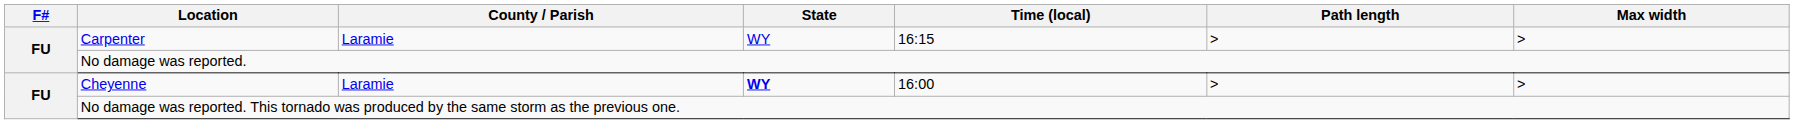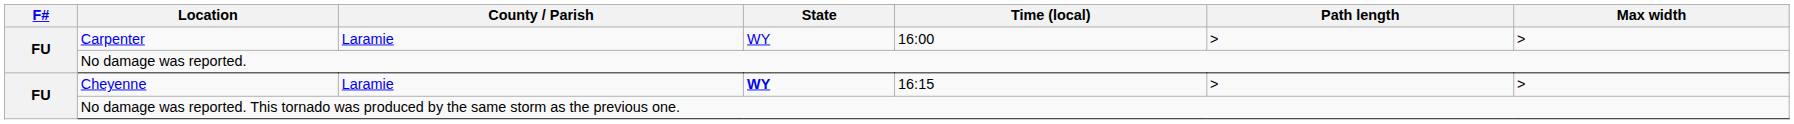(916, 38) 16:15 -> (916, 38) 16:00
(916, 84) 16:00 -> (916, 84) 16:15
